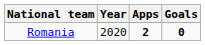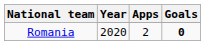(146, 32) bold -> (146, 32) normal
